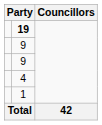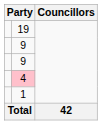(23, 29) bold -> (23, 29) normal
(23, 78) no background -> (23, 78) pink background
